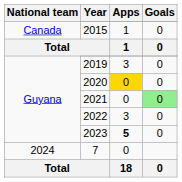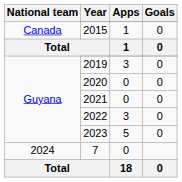(126, 82) gold background -> (126, 82) no background
(160, 99) lightgreen background -> (160, 99) no background
(126, 133) bold -> (126, 133) normal
